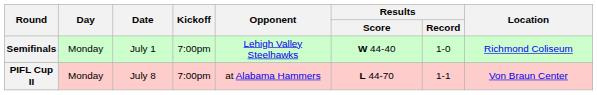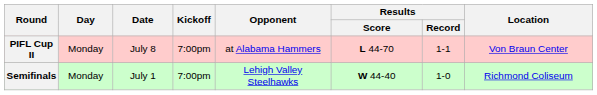rows swapped: (31, 49) <-> (31, 76)
